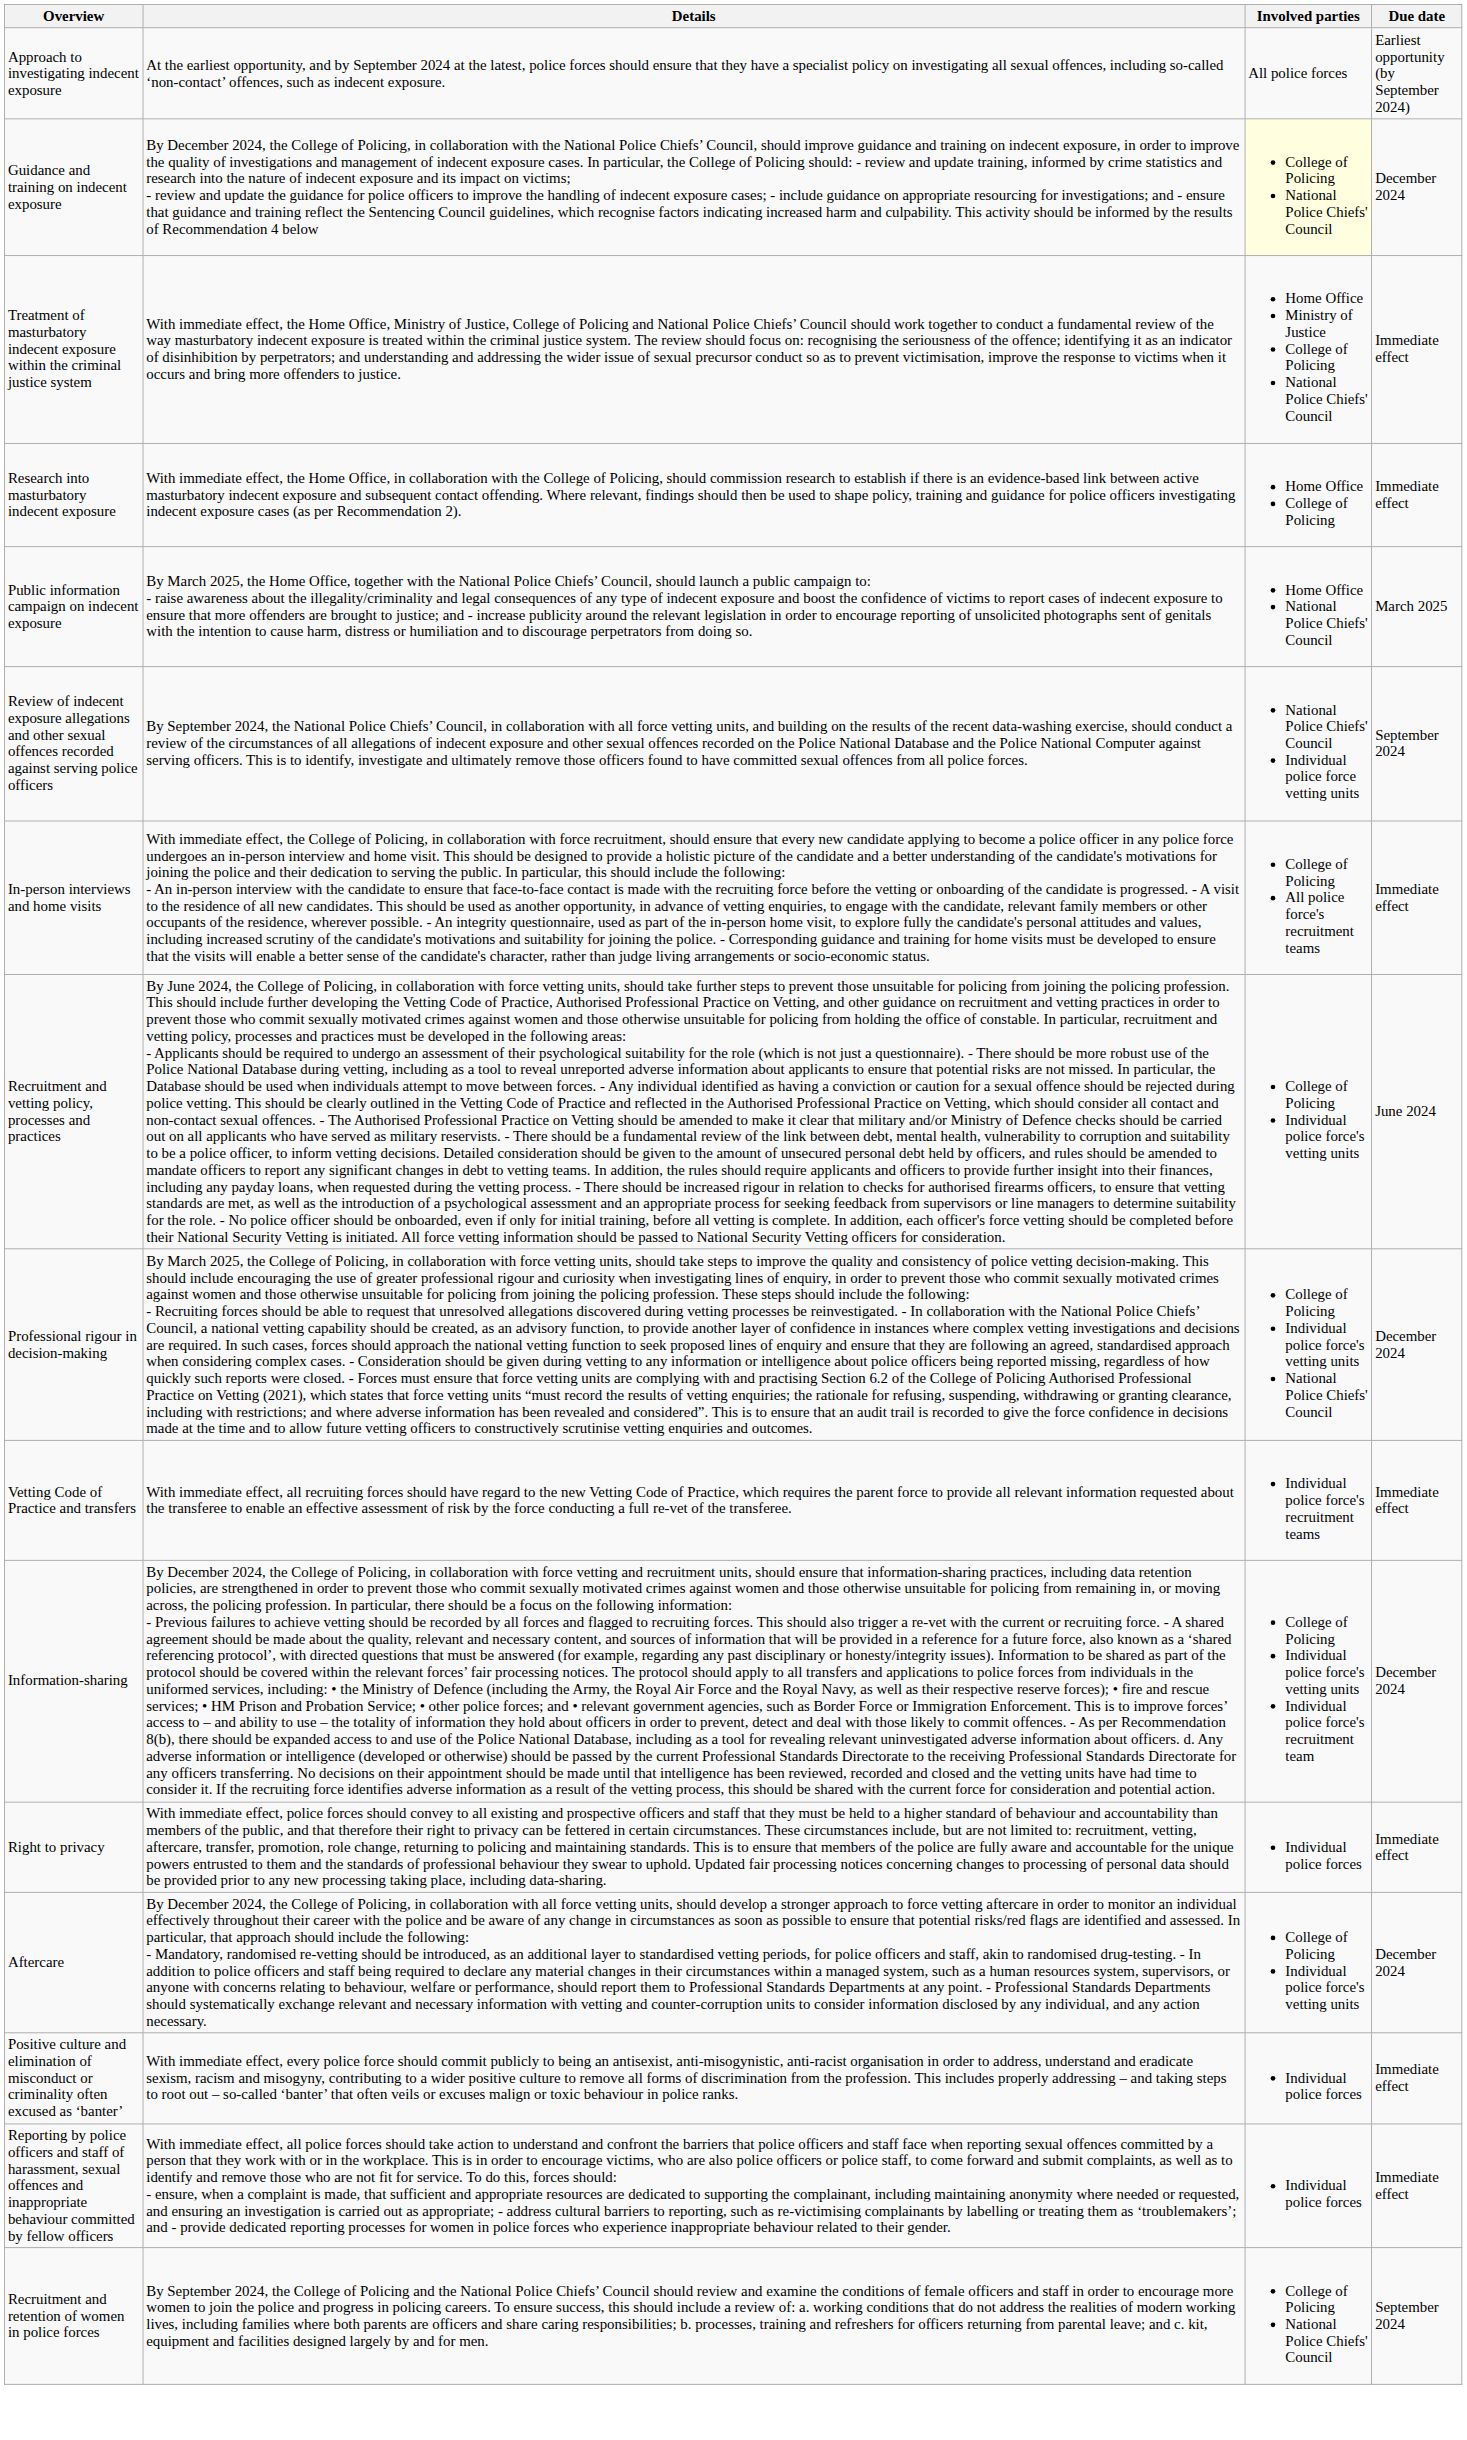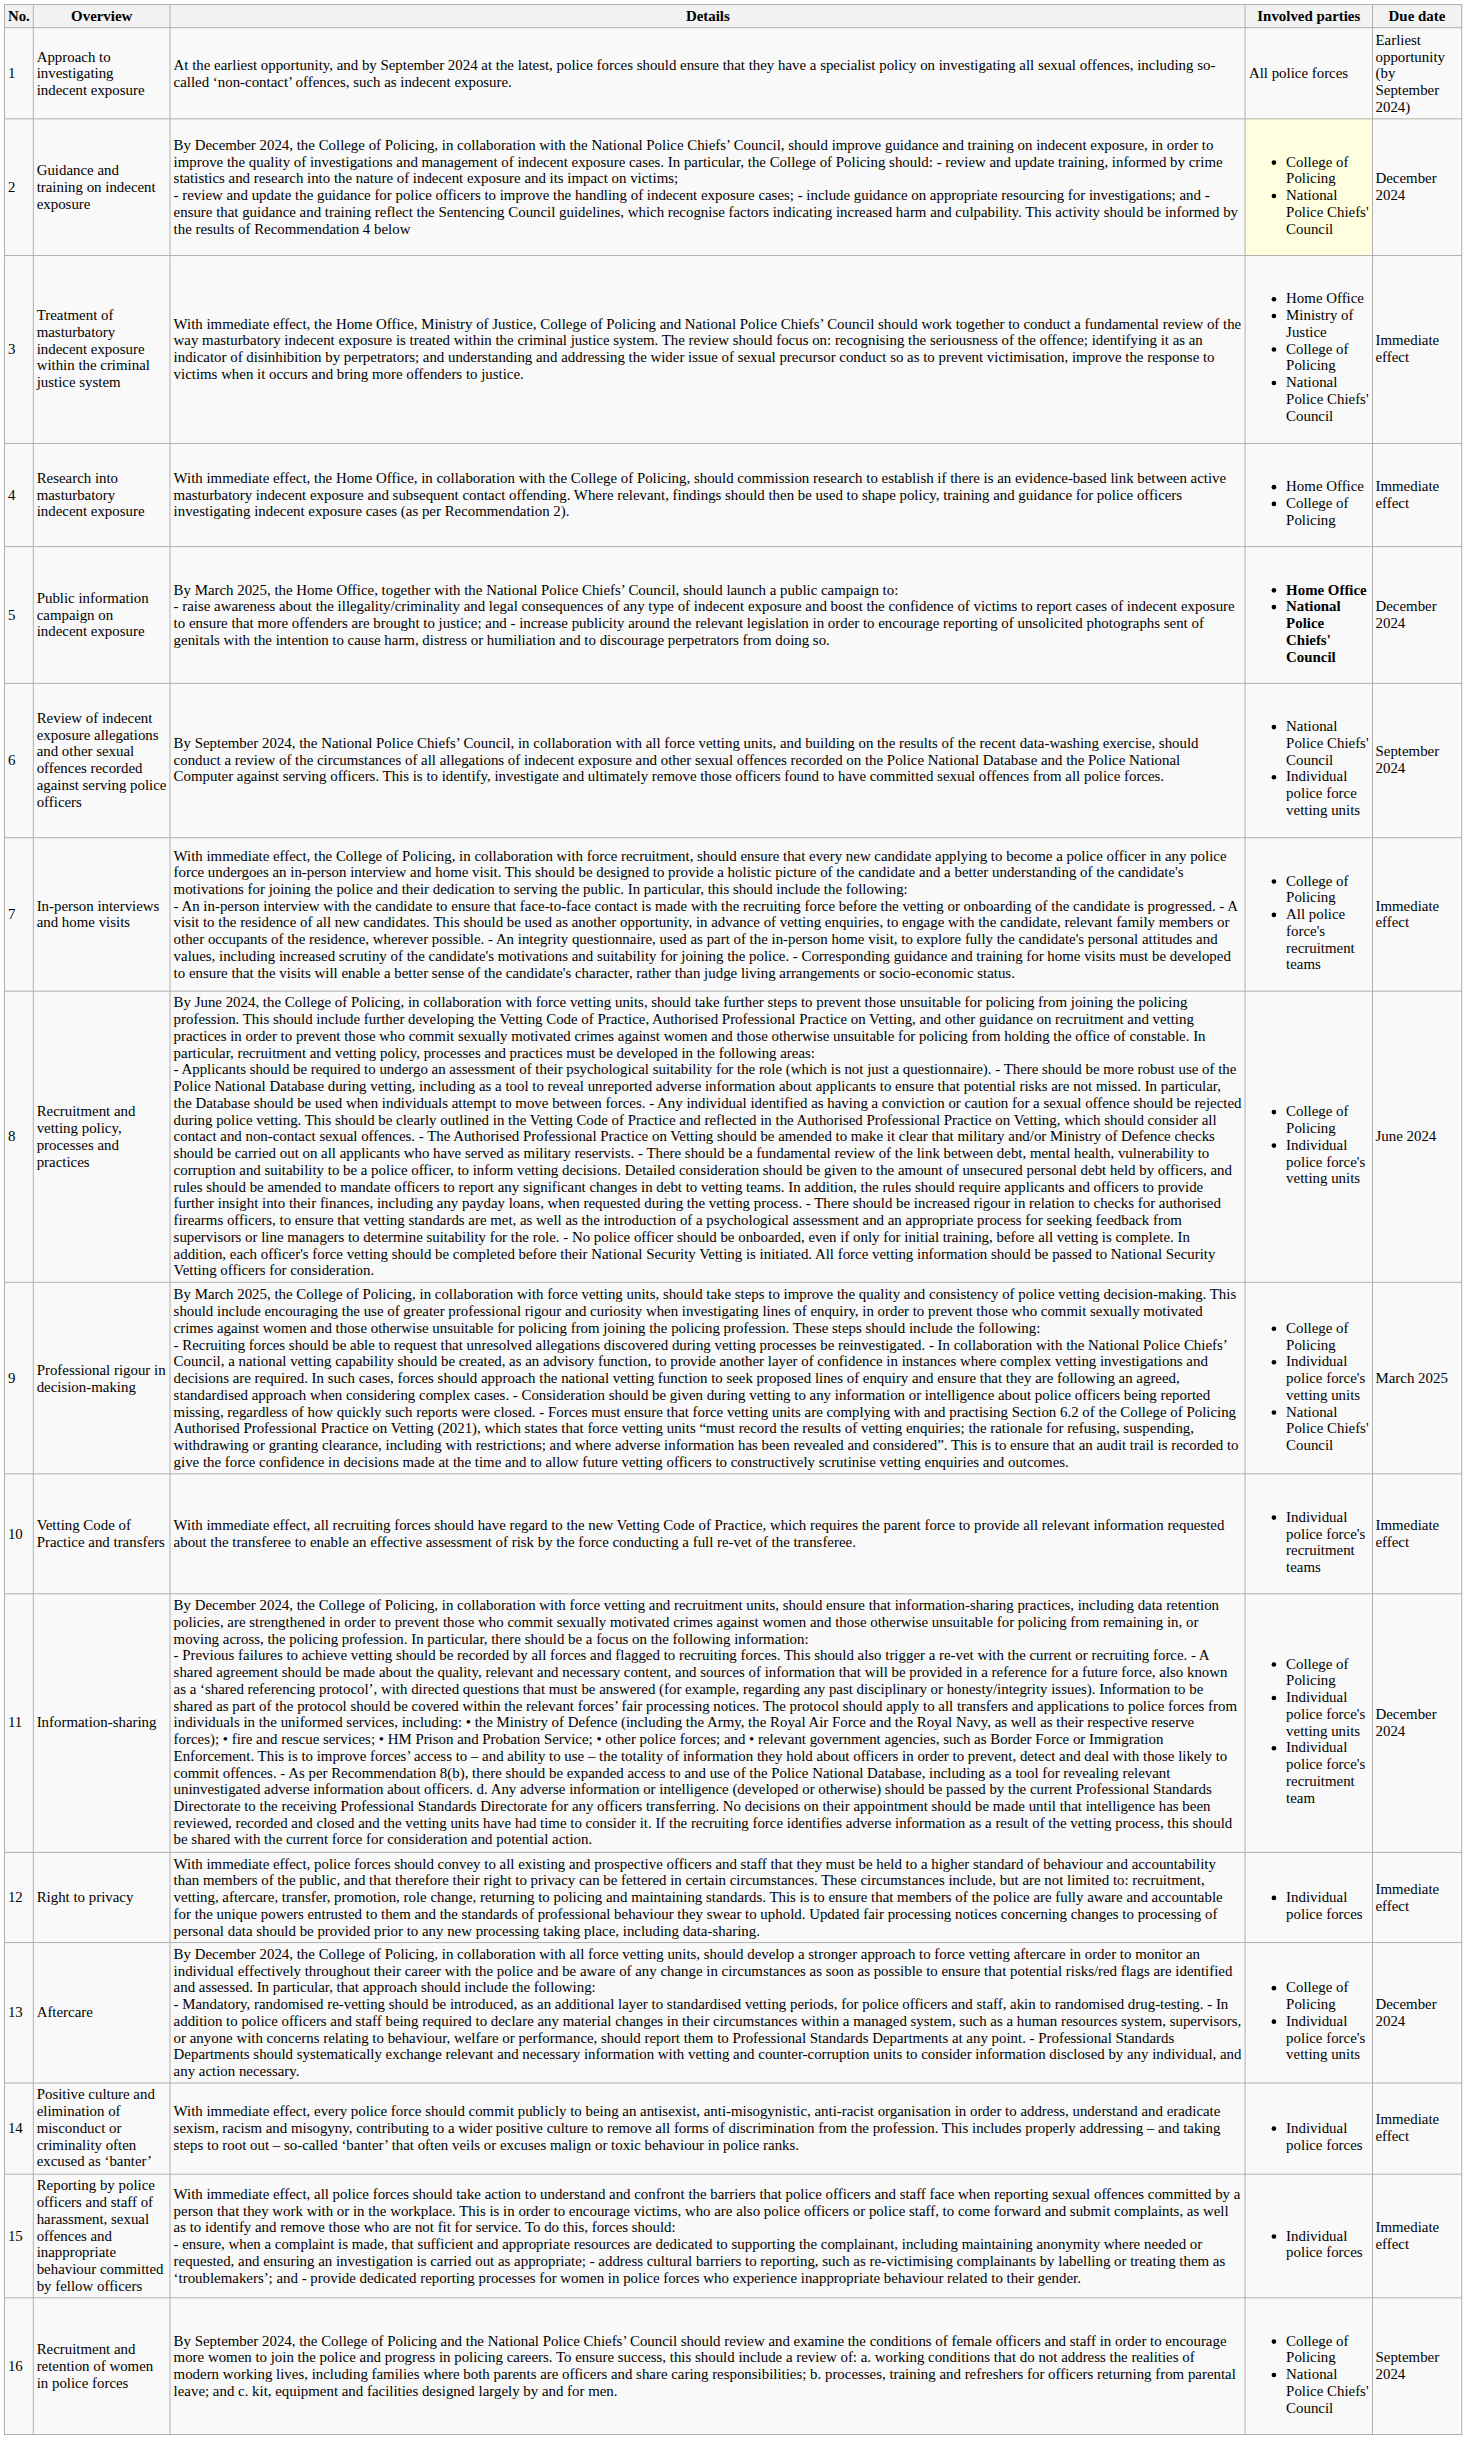+ column: (19, 16)
(1308, 615) normal -> (1309, 623) bold
(1411, 606) March 2025 -> (1406, 615) December 2024
(1406, 1344) December 2024 -> (1412, 1378) March 2025
